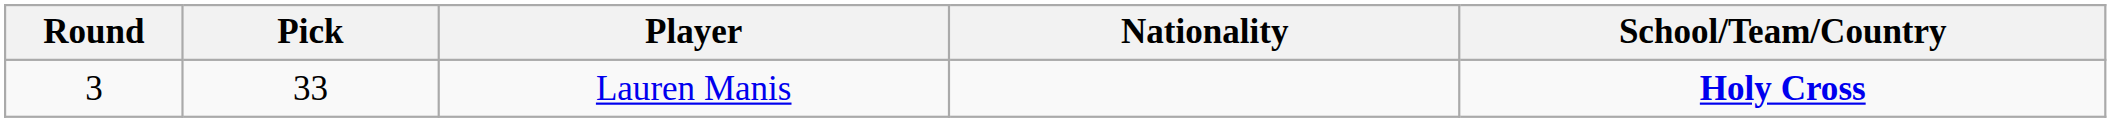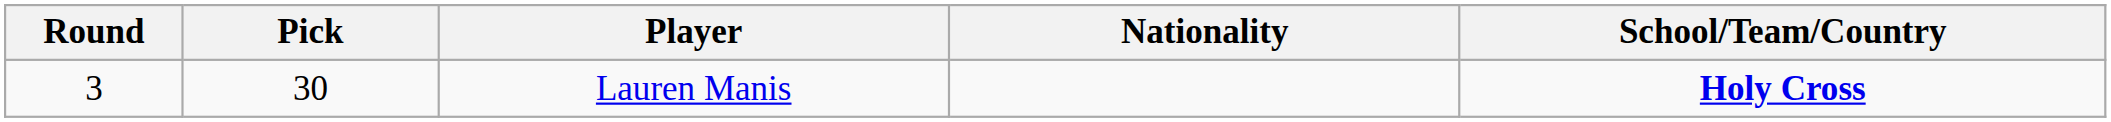(310, 87) 33 -> (310, 87) 30
